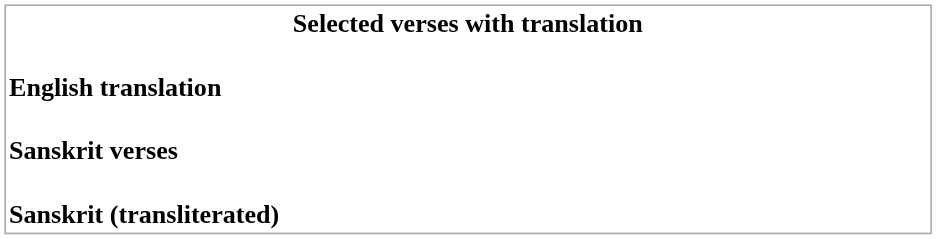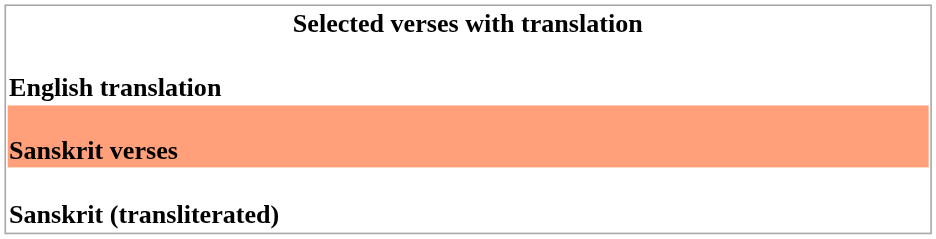(93, 151) no background -> (93, 151) lightsalmon background
